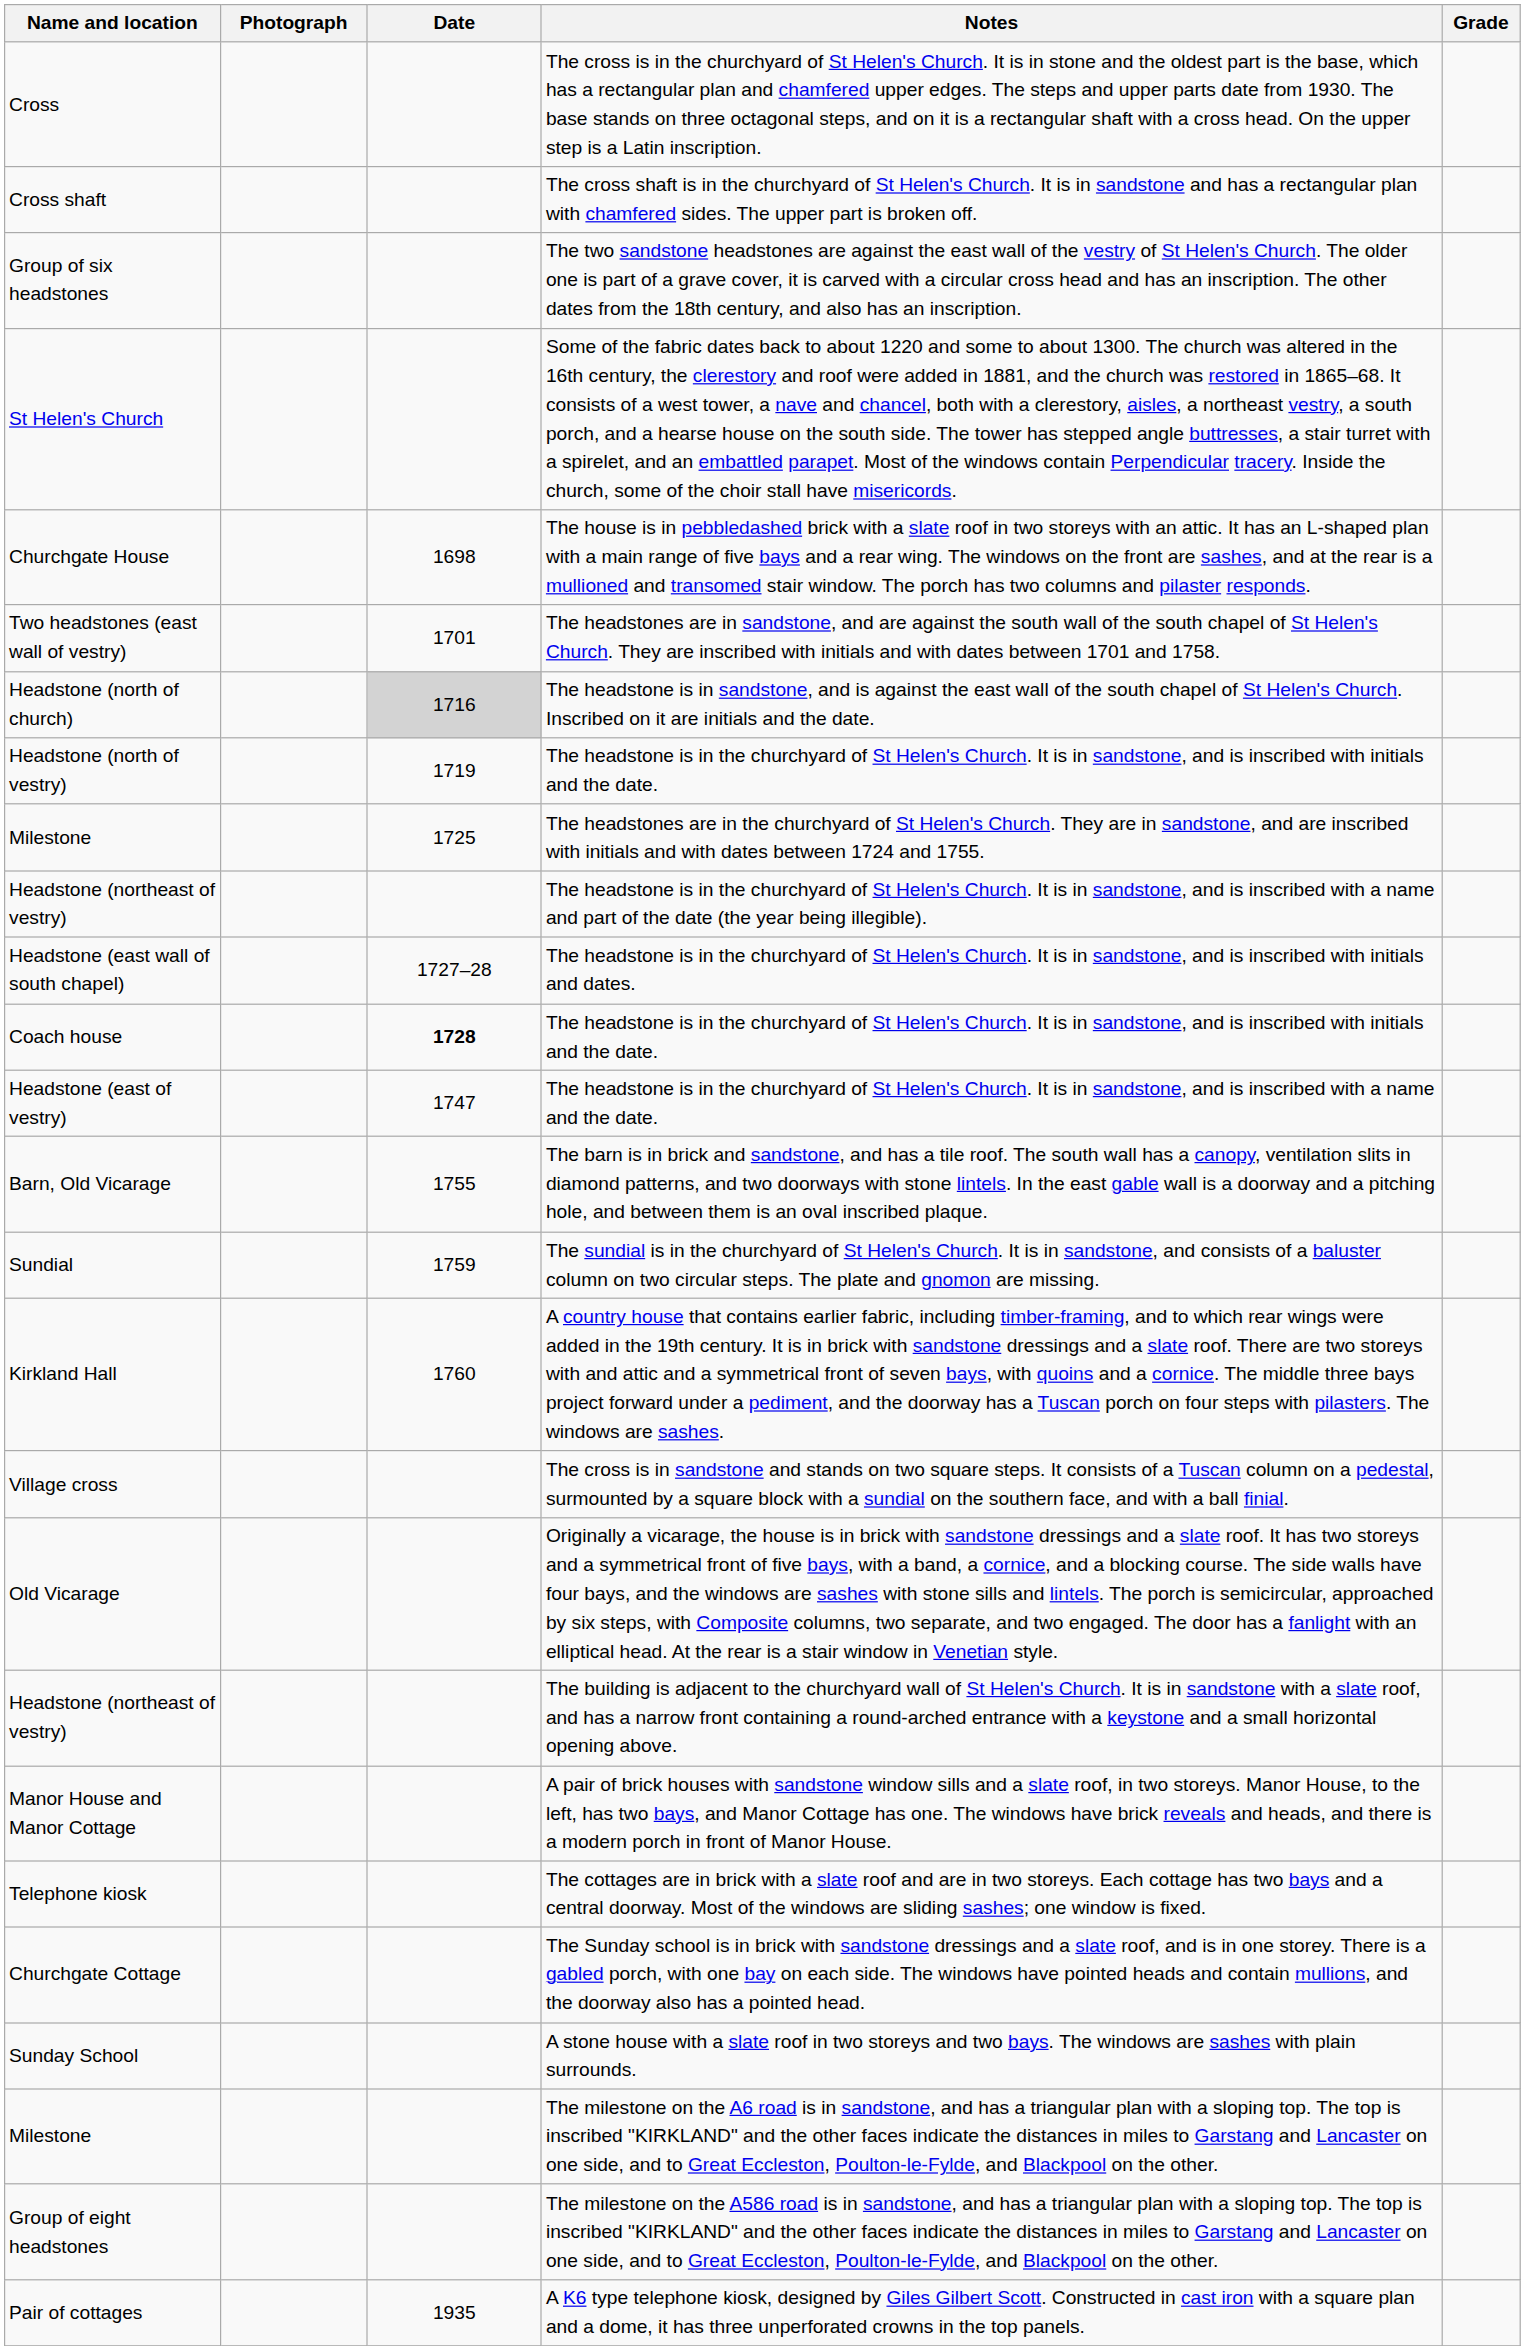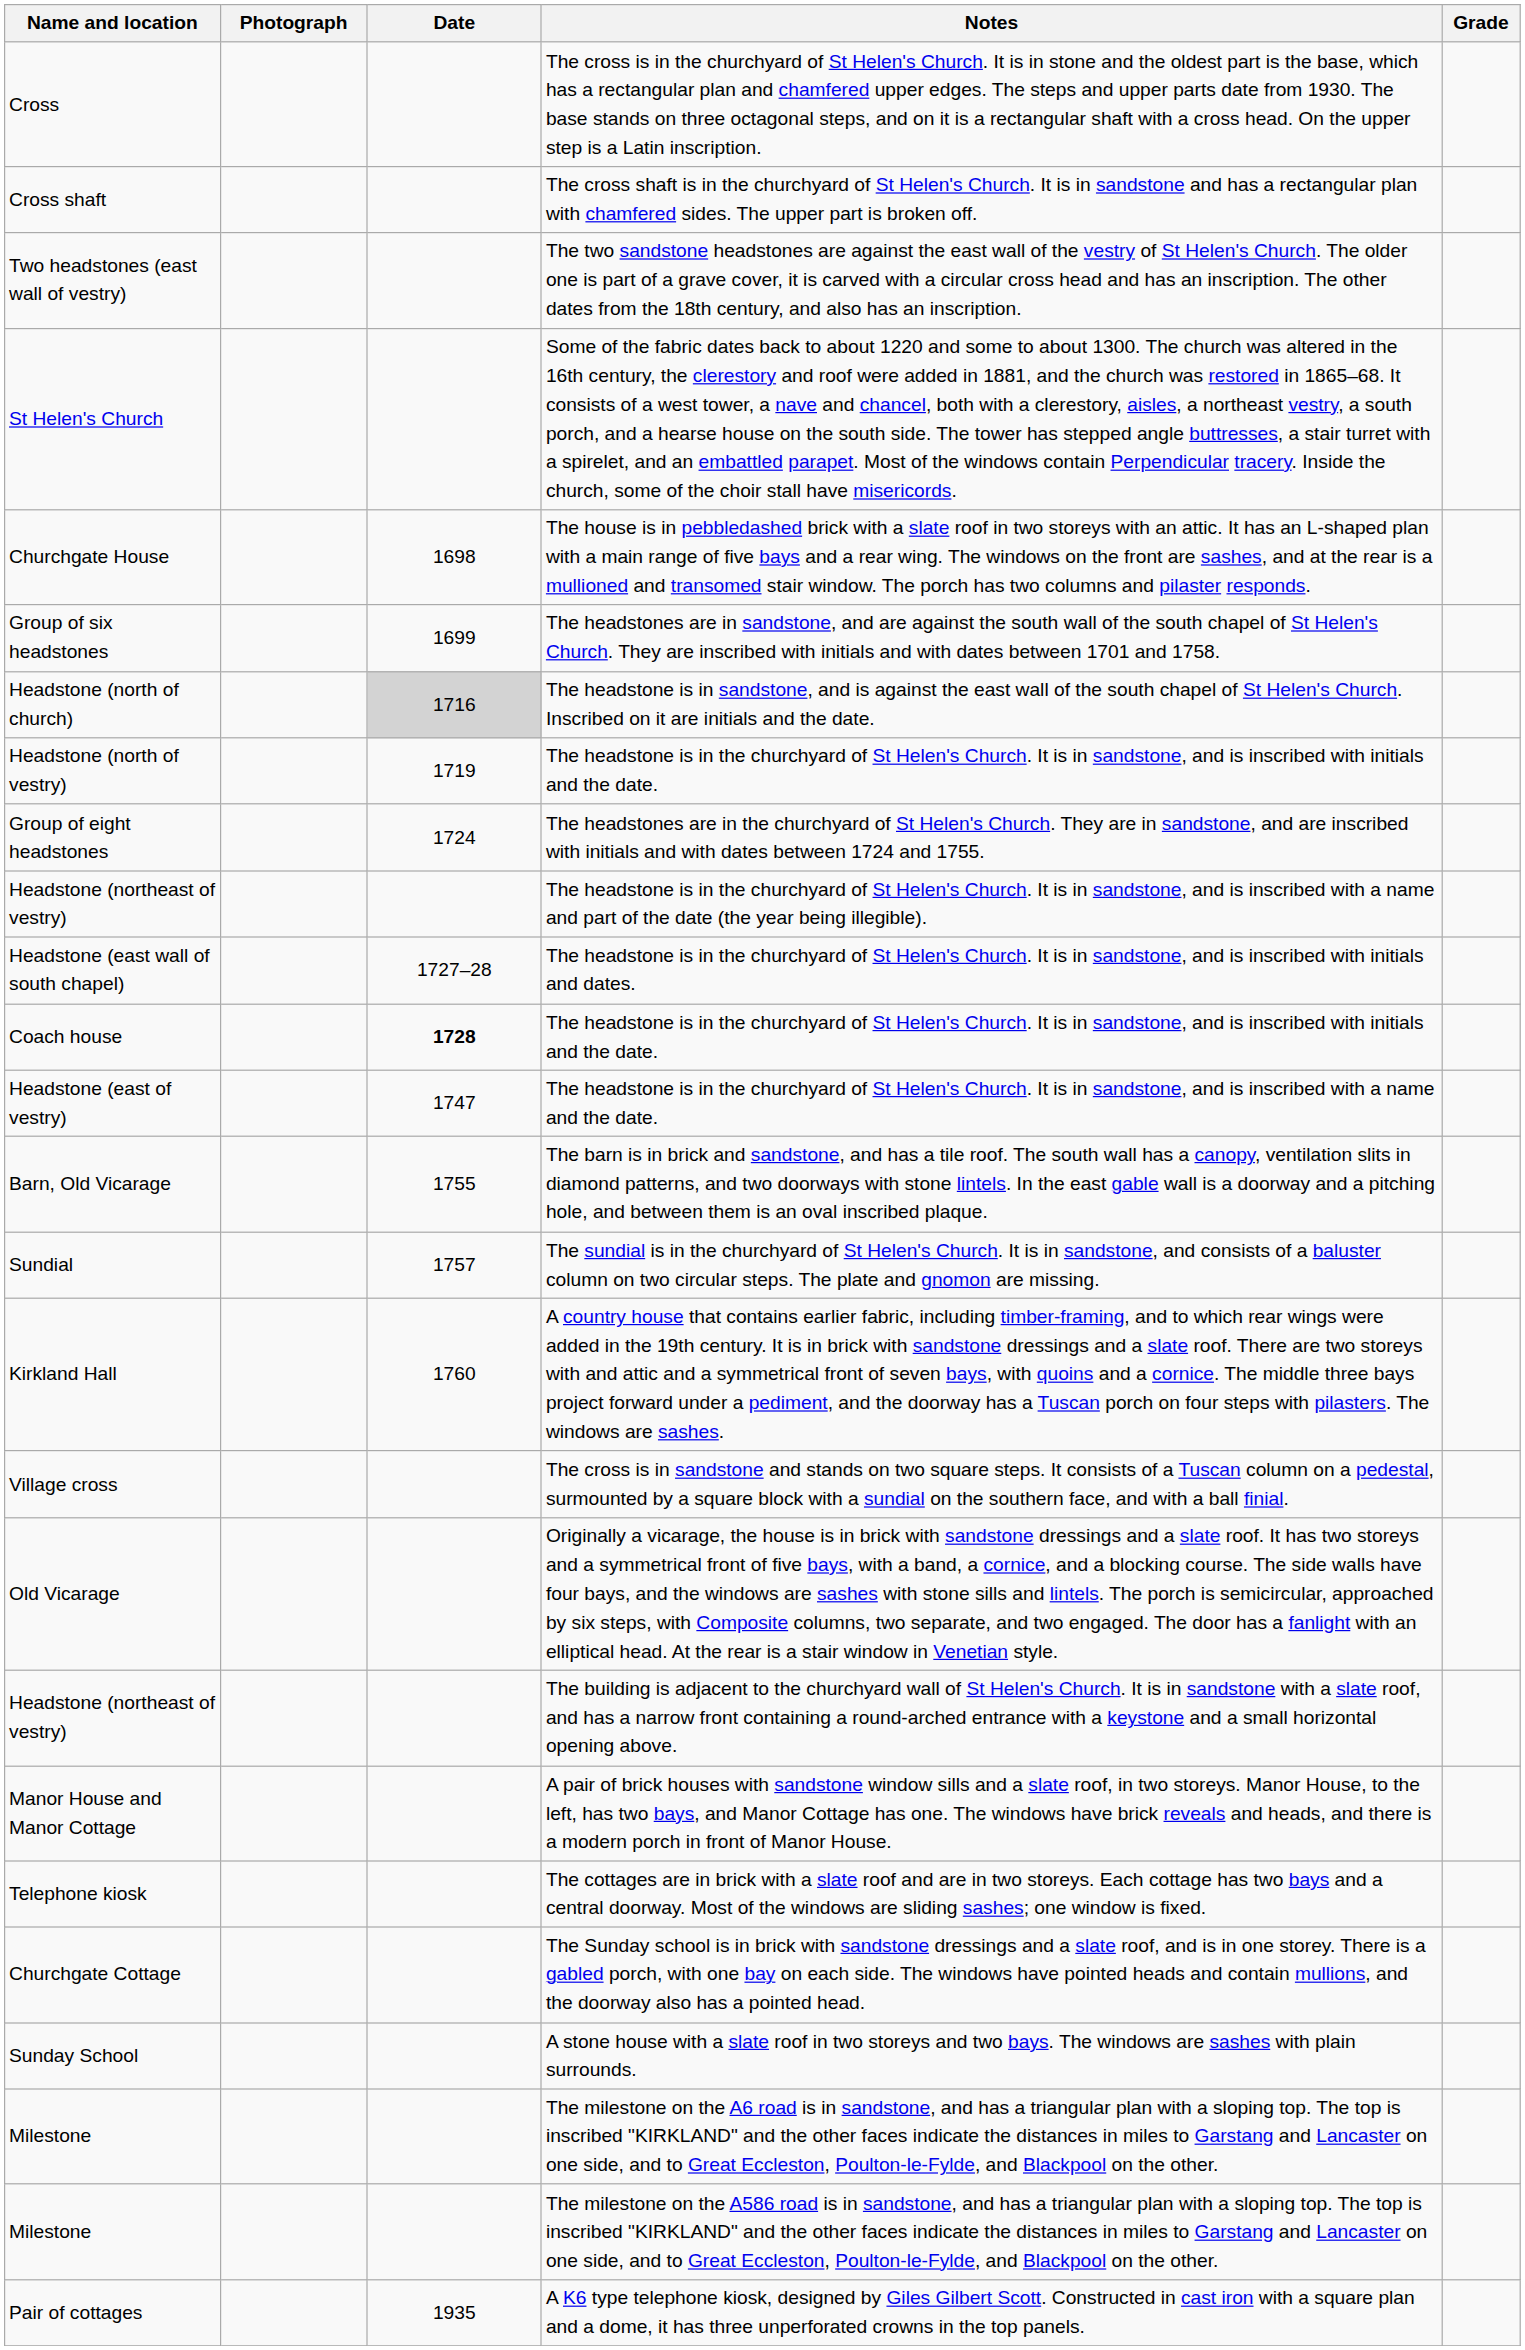(61, 280) Group of six headstones -> (103, 280) Two headstones (east wall of vestry)
(103, 638) Two headstones (east wall of vestry) -> (61, 638) Group of six headstones
(454, 638) 1701 -> (454, 638) 1699
(50, 837) Milestone -> (70, 837) Group of eight headstones
(454, 837) 1725 -> (454, 837) 1724
(454, 1264) 1759 -> (454, 1264) 1757
(70, 2231) Group of eight headstones -> (50, 2231) Milestone
